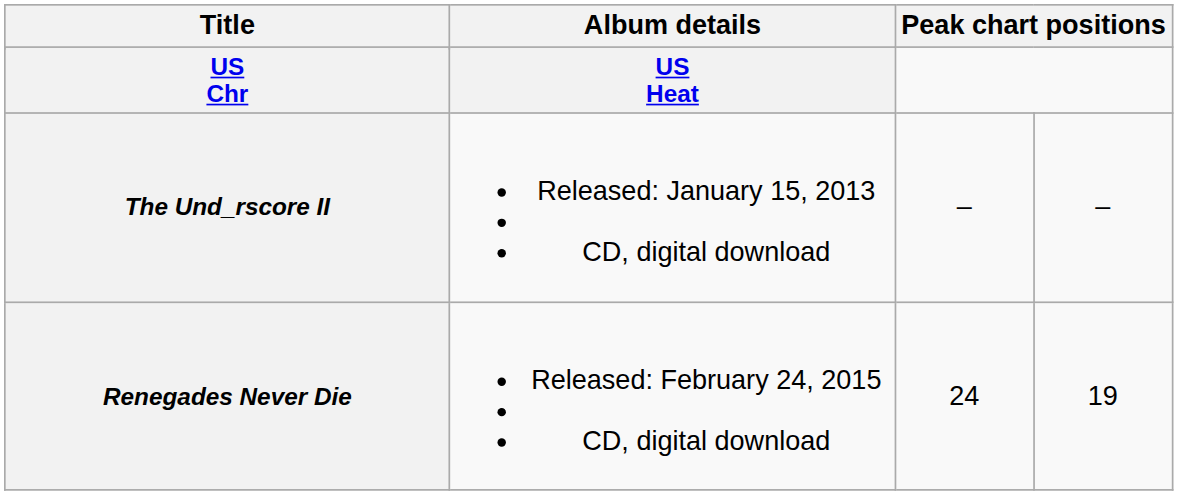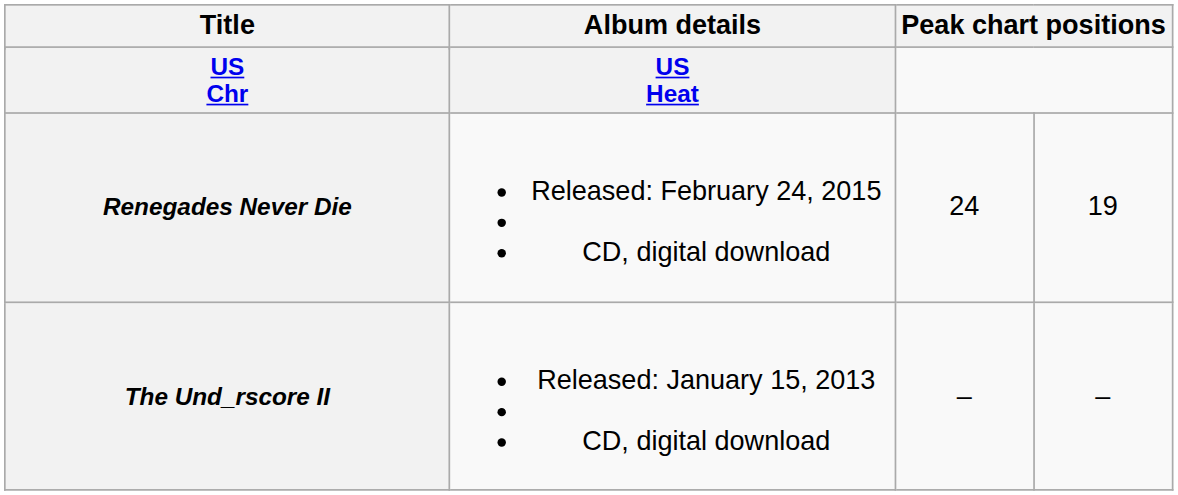rows swapped: (227, 207) <-> (227, 396)
